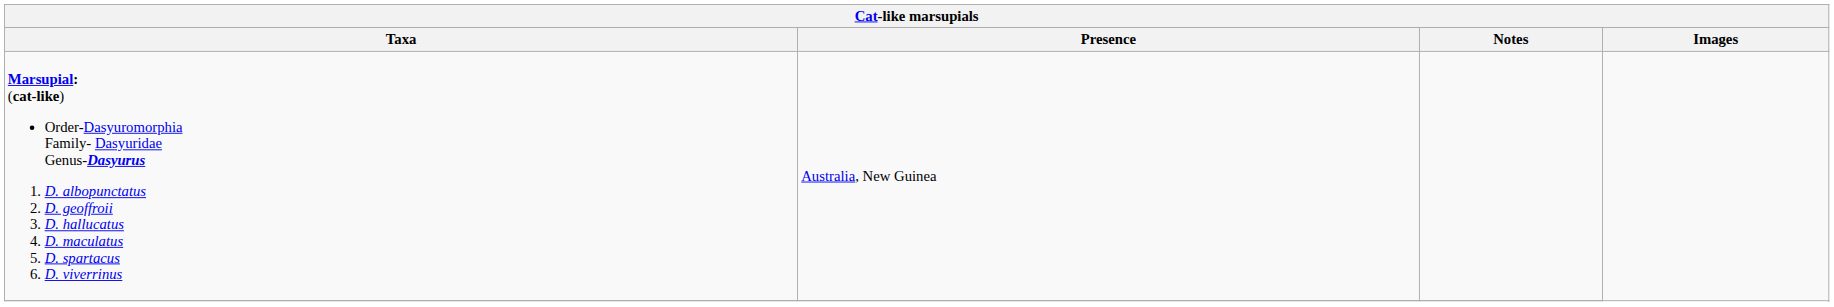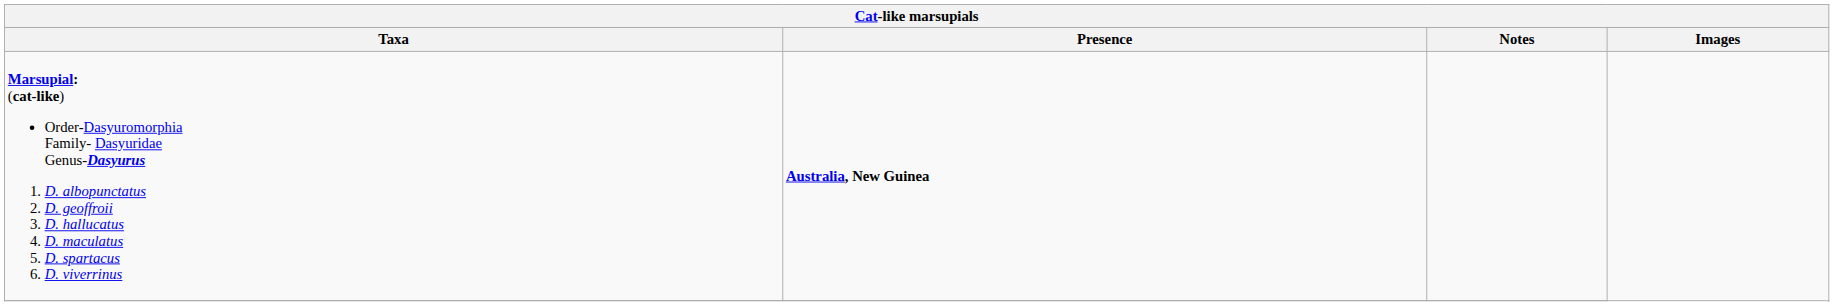(869, 176) normal -> (858, 176) bold
